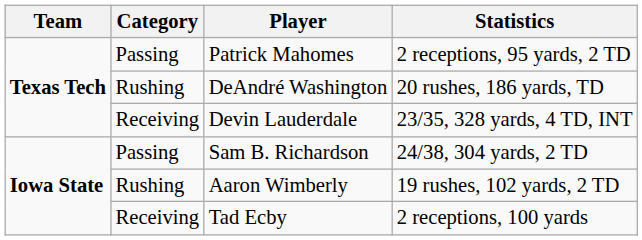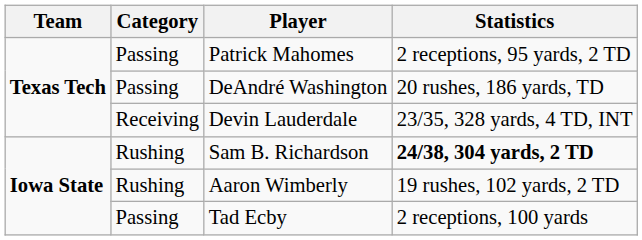(150, 86) Rushing -> (147, 86) Passing
(147, 152) Passing -> (150, 152) Rushing
(492, 152) normal -> (495, 152) bold
(157, 217) Receiving -> (147, 217) Passing
